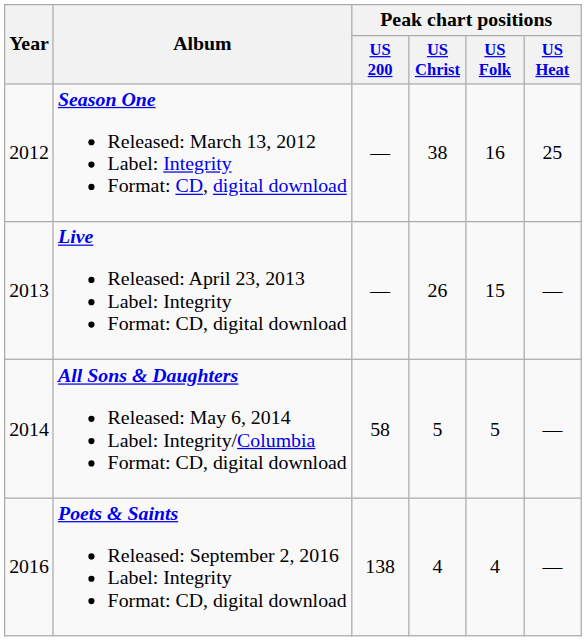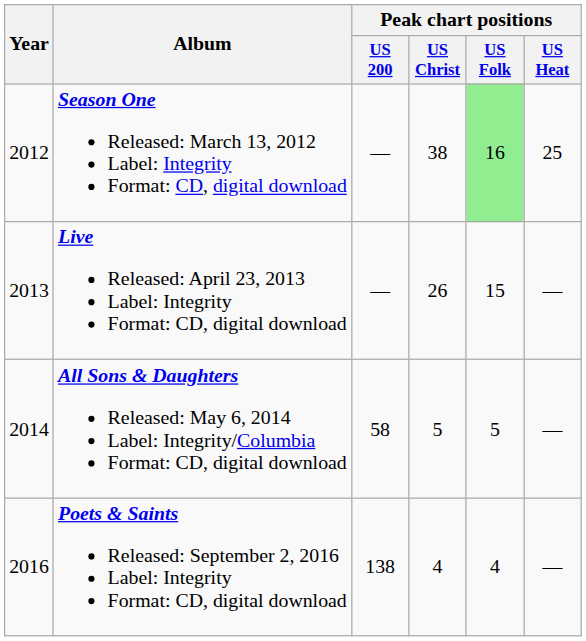(495, 152) no background -> (495, 152) lightgreen background
